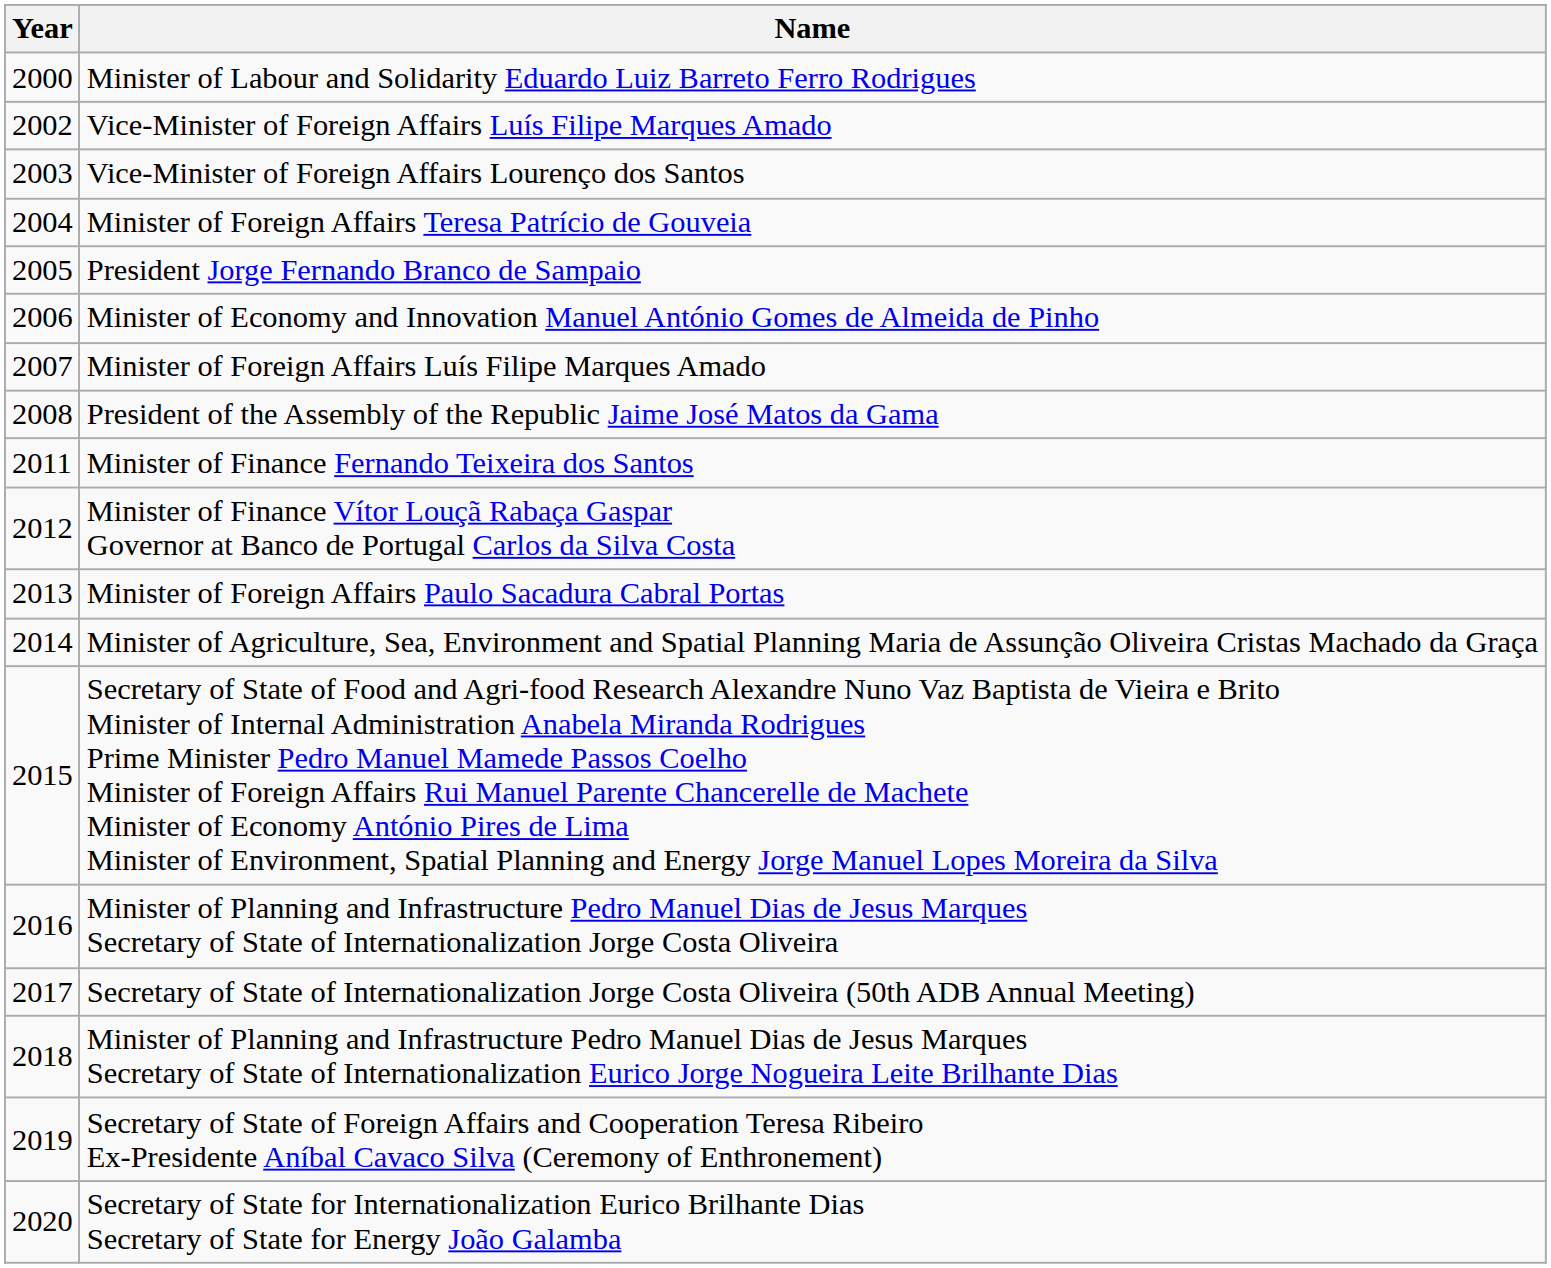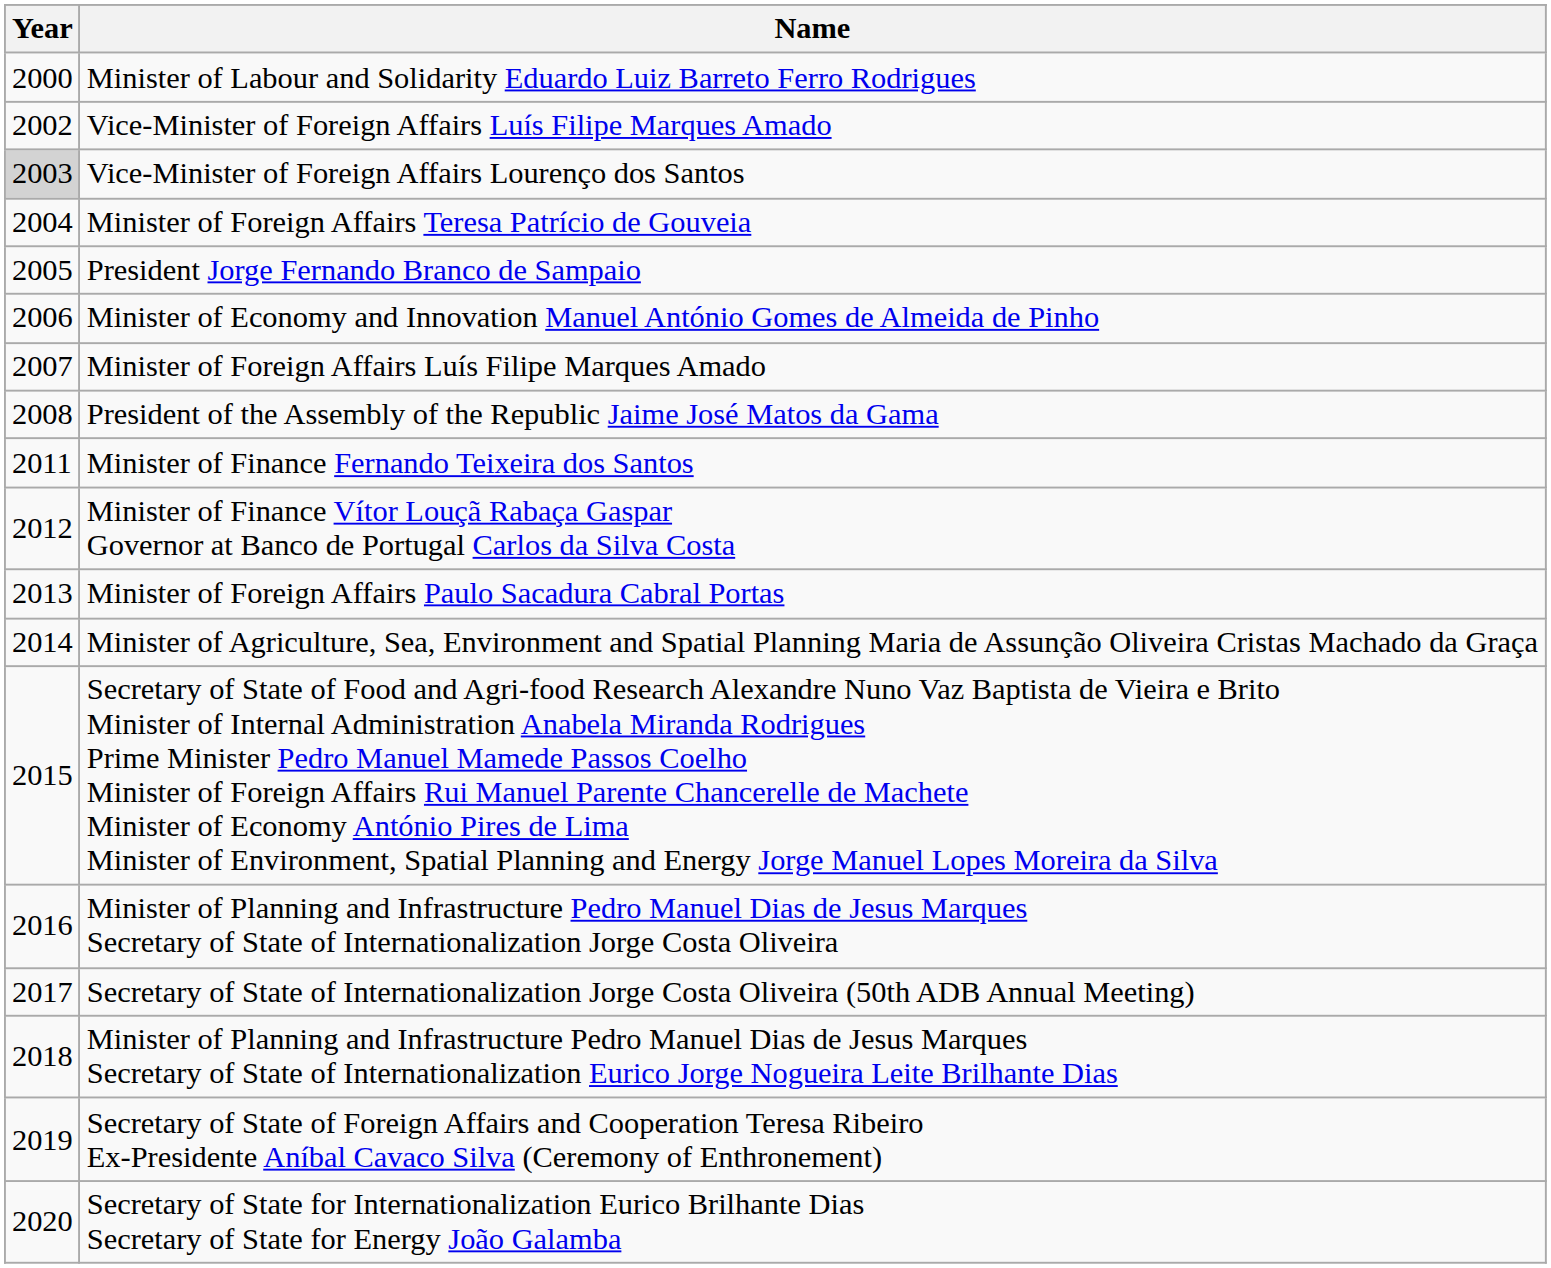(42, 173) no background -> (42, 173) lightgrey background
